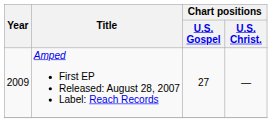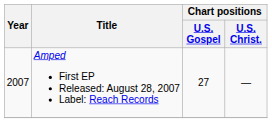(18, 82) 2009 -> (18, 82) 2007
